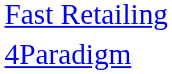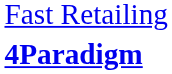(68, 54) normal -> (74, 54) bold
